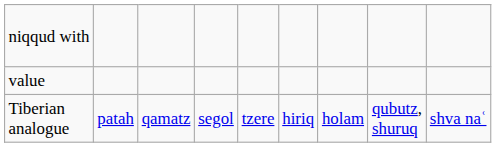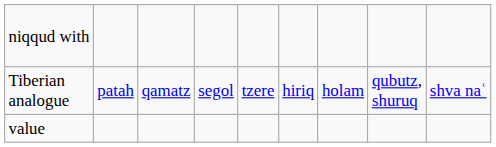rows swapped: (39, 118) <-> (27, 80)
